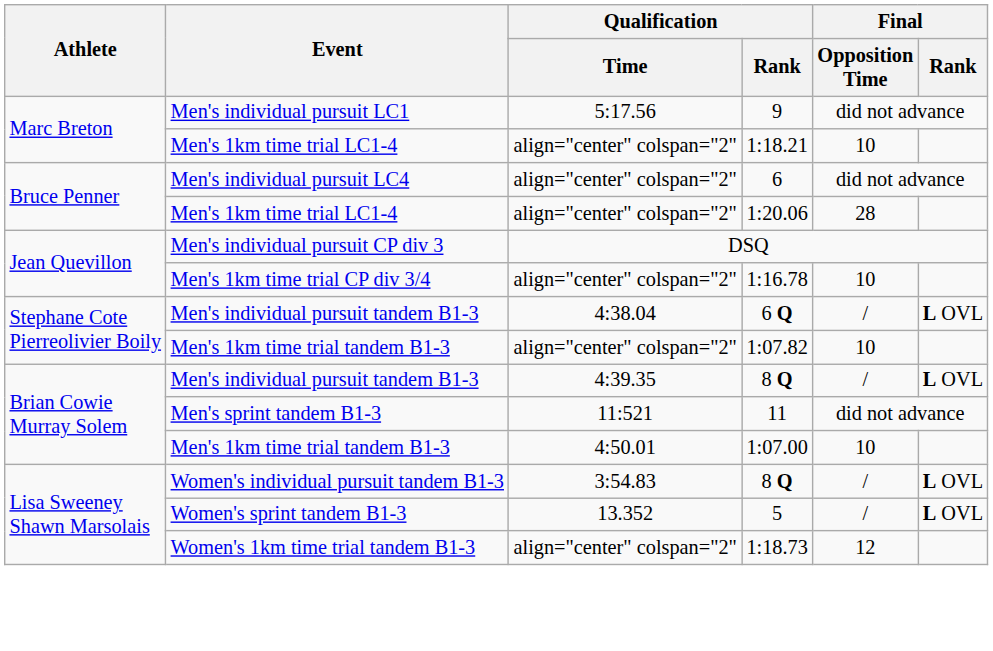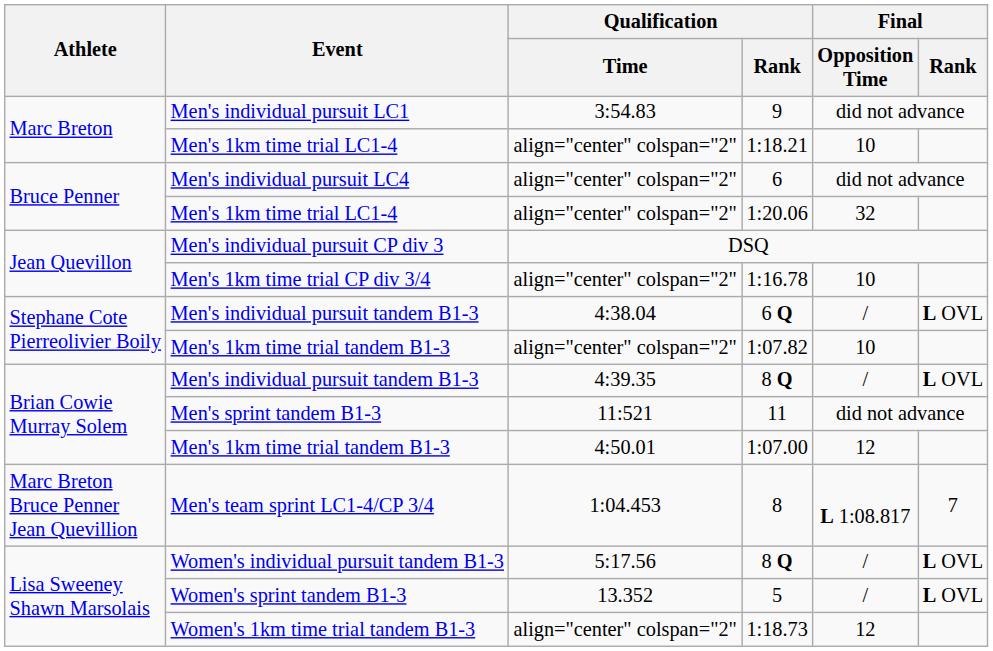(625, 112) 5:17.56 -> (625, 112) 3:54.83
(865, 213) 28 -> (865, 213) 32
(865, 447) 10 -> (865, 447) 12
+ row: (302, 504)
(625, 480) 3:54.83 -> (625, 562) 5:17.56
